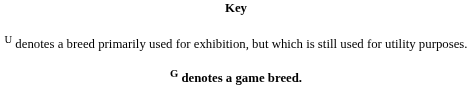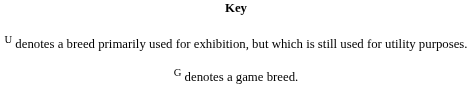(236, 76) bold -> (236, 76) normal
